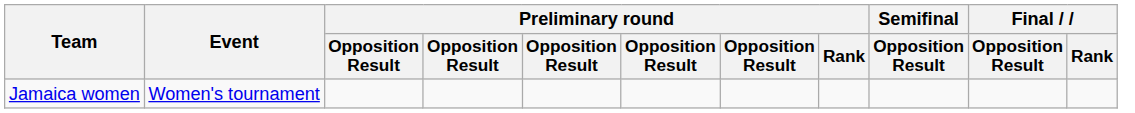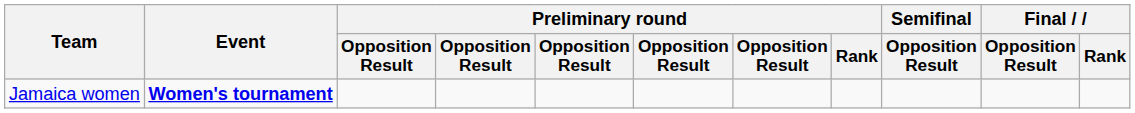(234, 94) normal -> (241, 94) bold
